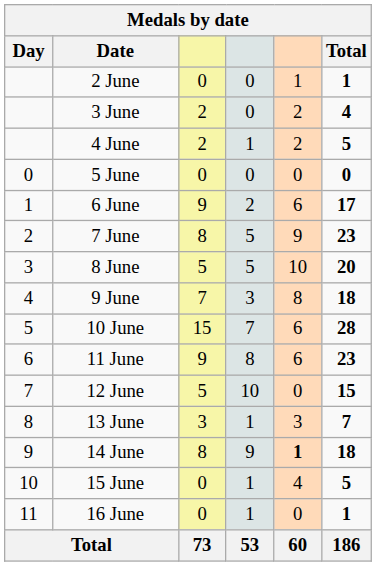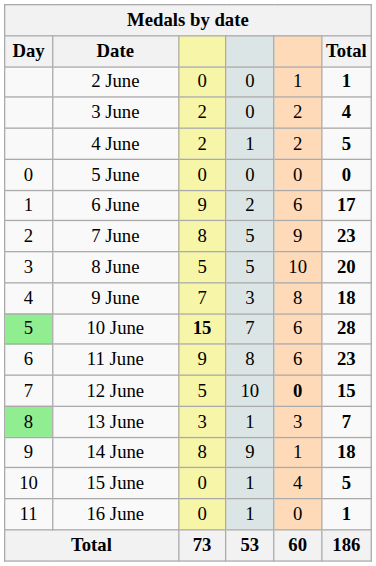(29, 329) no background -> (29, 329) lightgreen background
(202, 329) normal -> (202, 329) bold
(298, 390) normal -> (298, 390) bold
(29, 421) no background -> (29, 421) lightgreen background
(298, 452) bold -> (298, 452) normal
